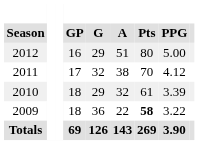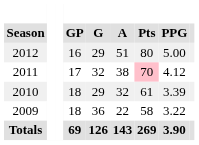(147, 72) no background -> (147, 72) pink background
(147, 111) bold -> (147, 111) normal
